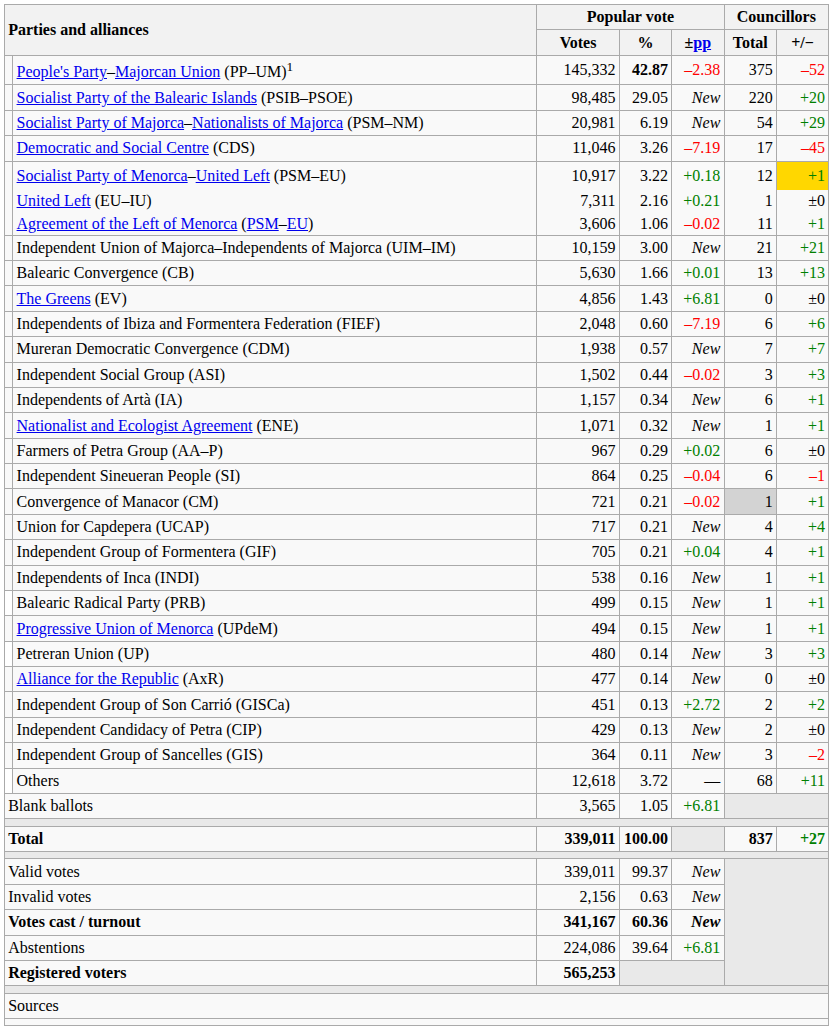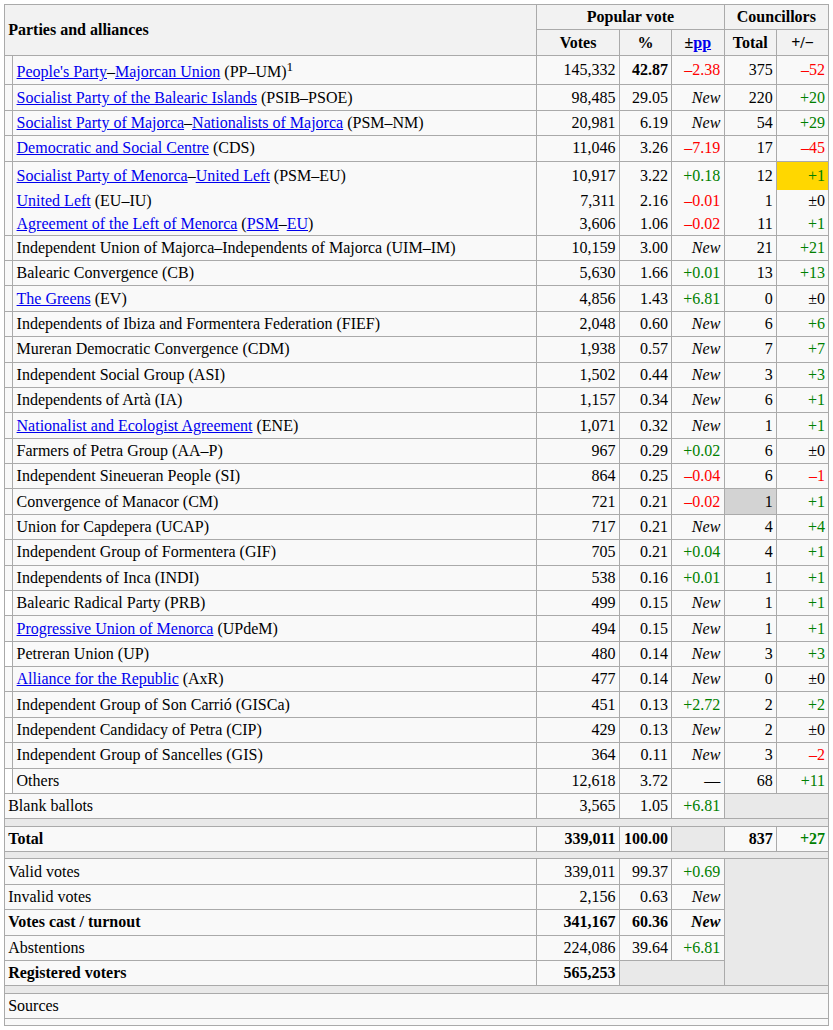(702, 201) +0.21 -> (702, 201) –0.01
(702, 324) –7.19 -> (706, 324) New
(702, 374) –0.02 -> (706, 374) New
(706, 577) New -> (702, 577) +0.01
(706, 871) New -> (702, 871) +0.69
